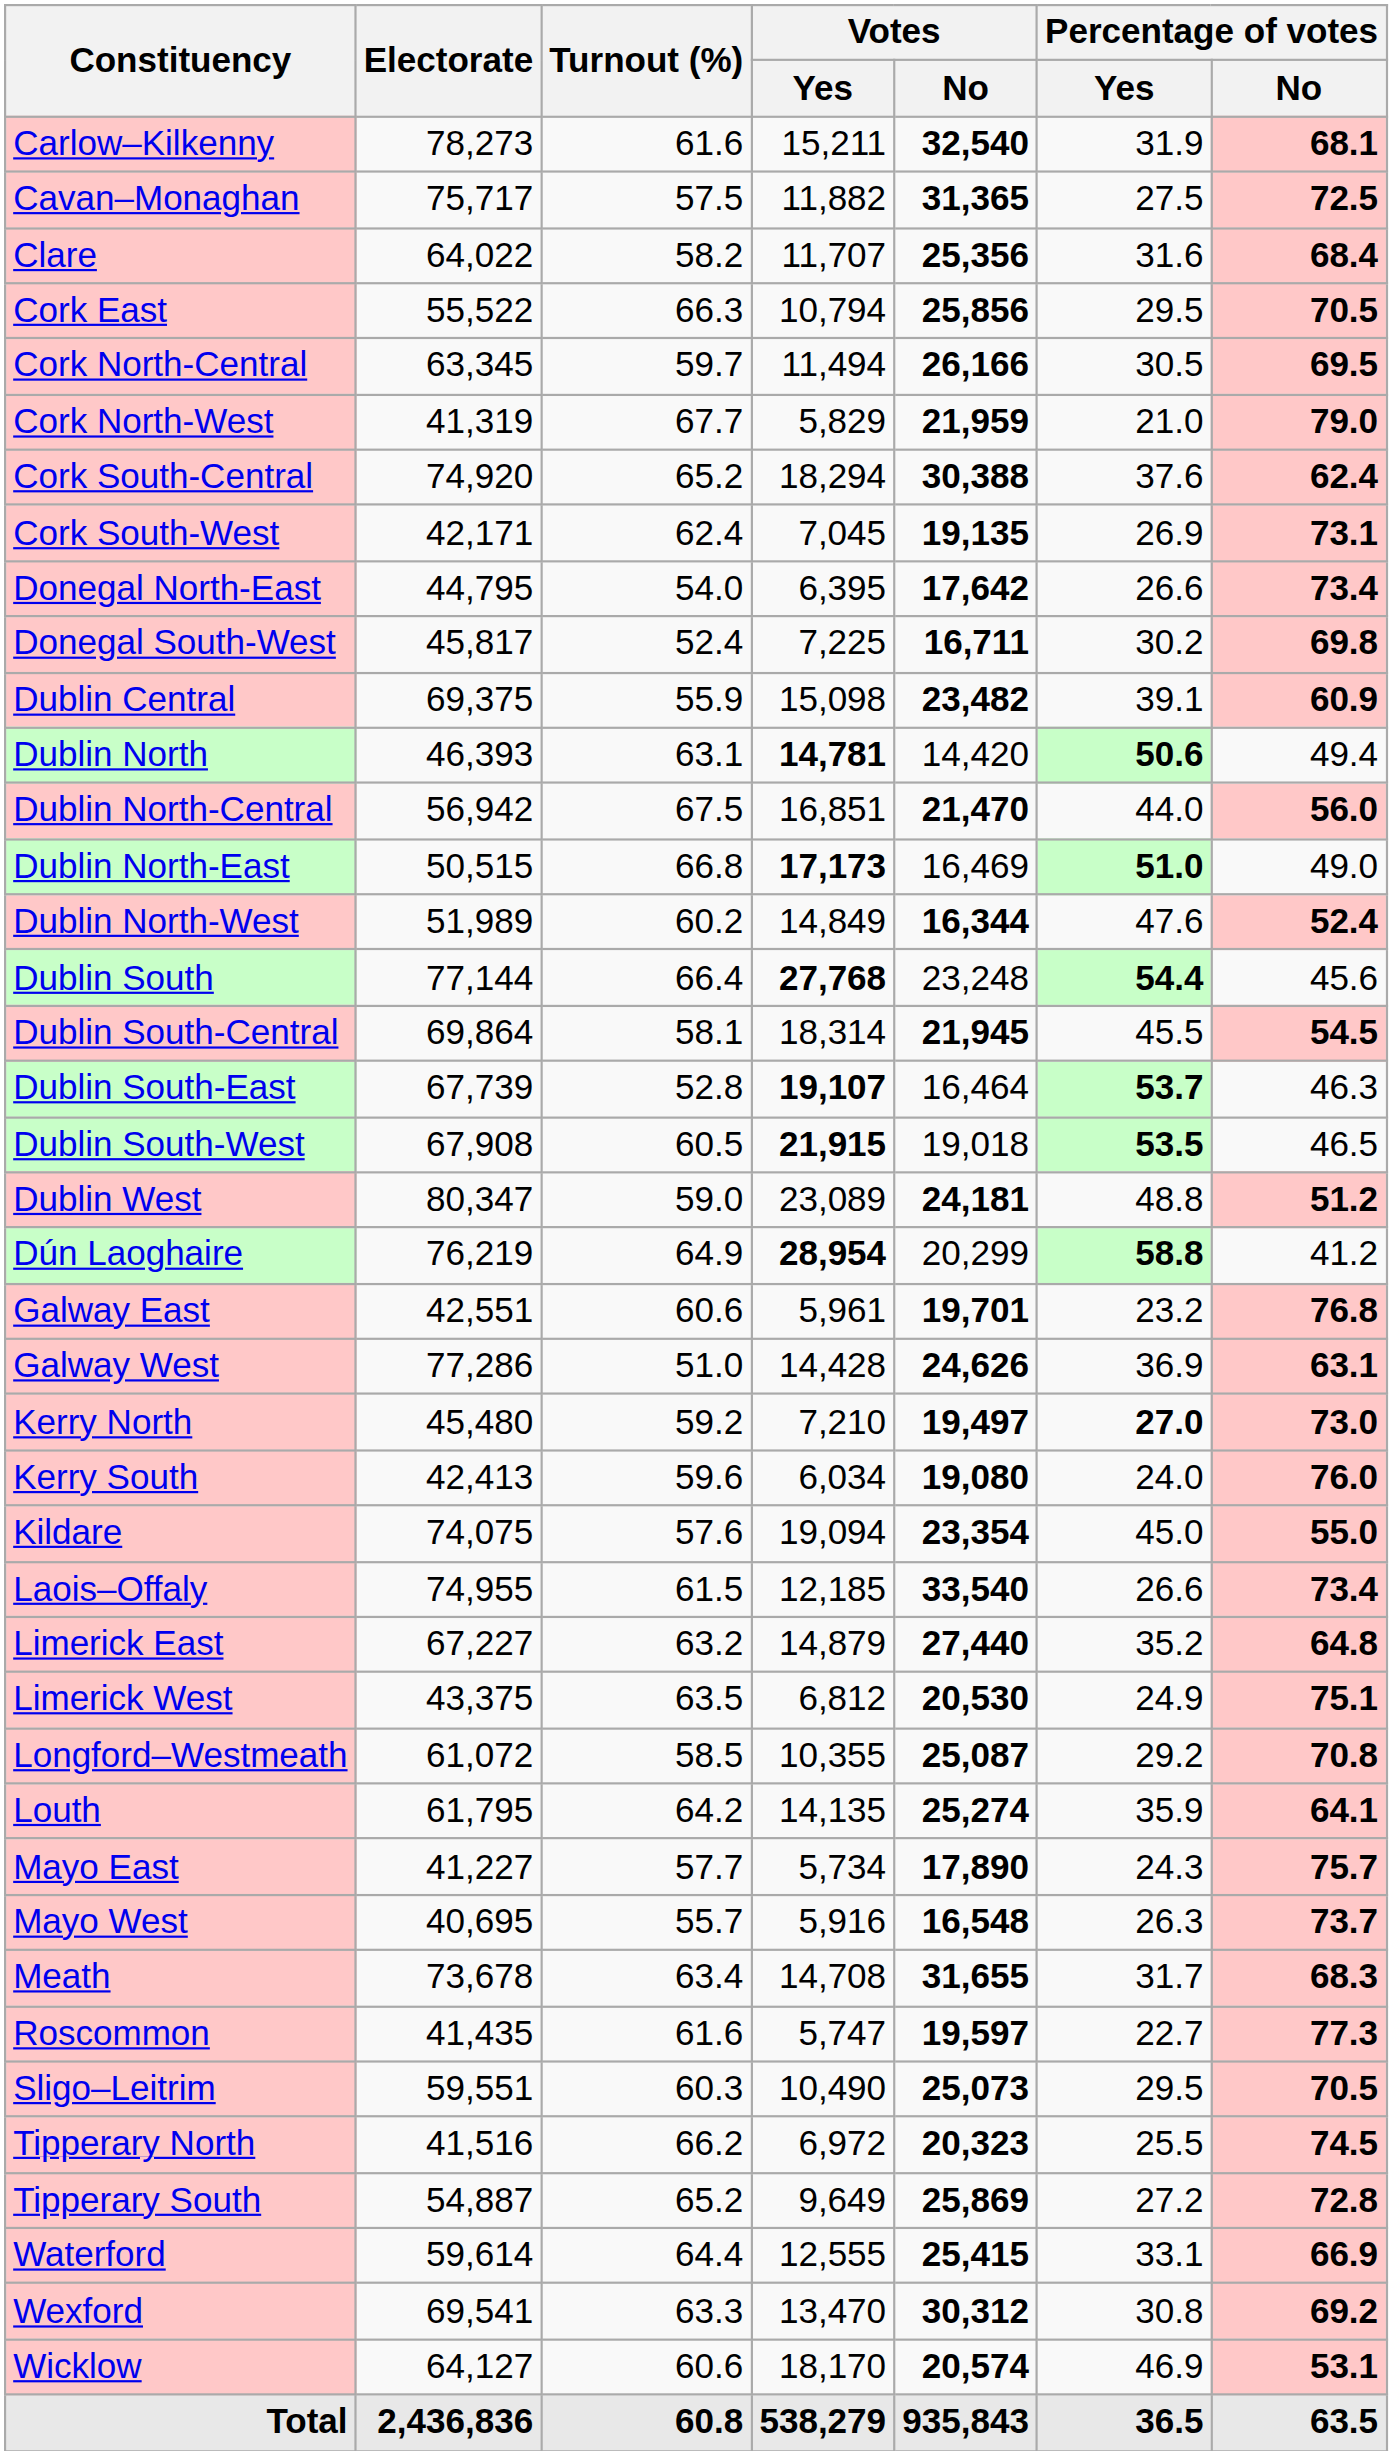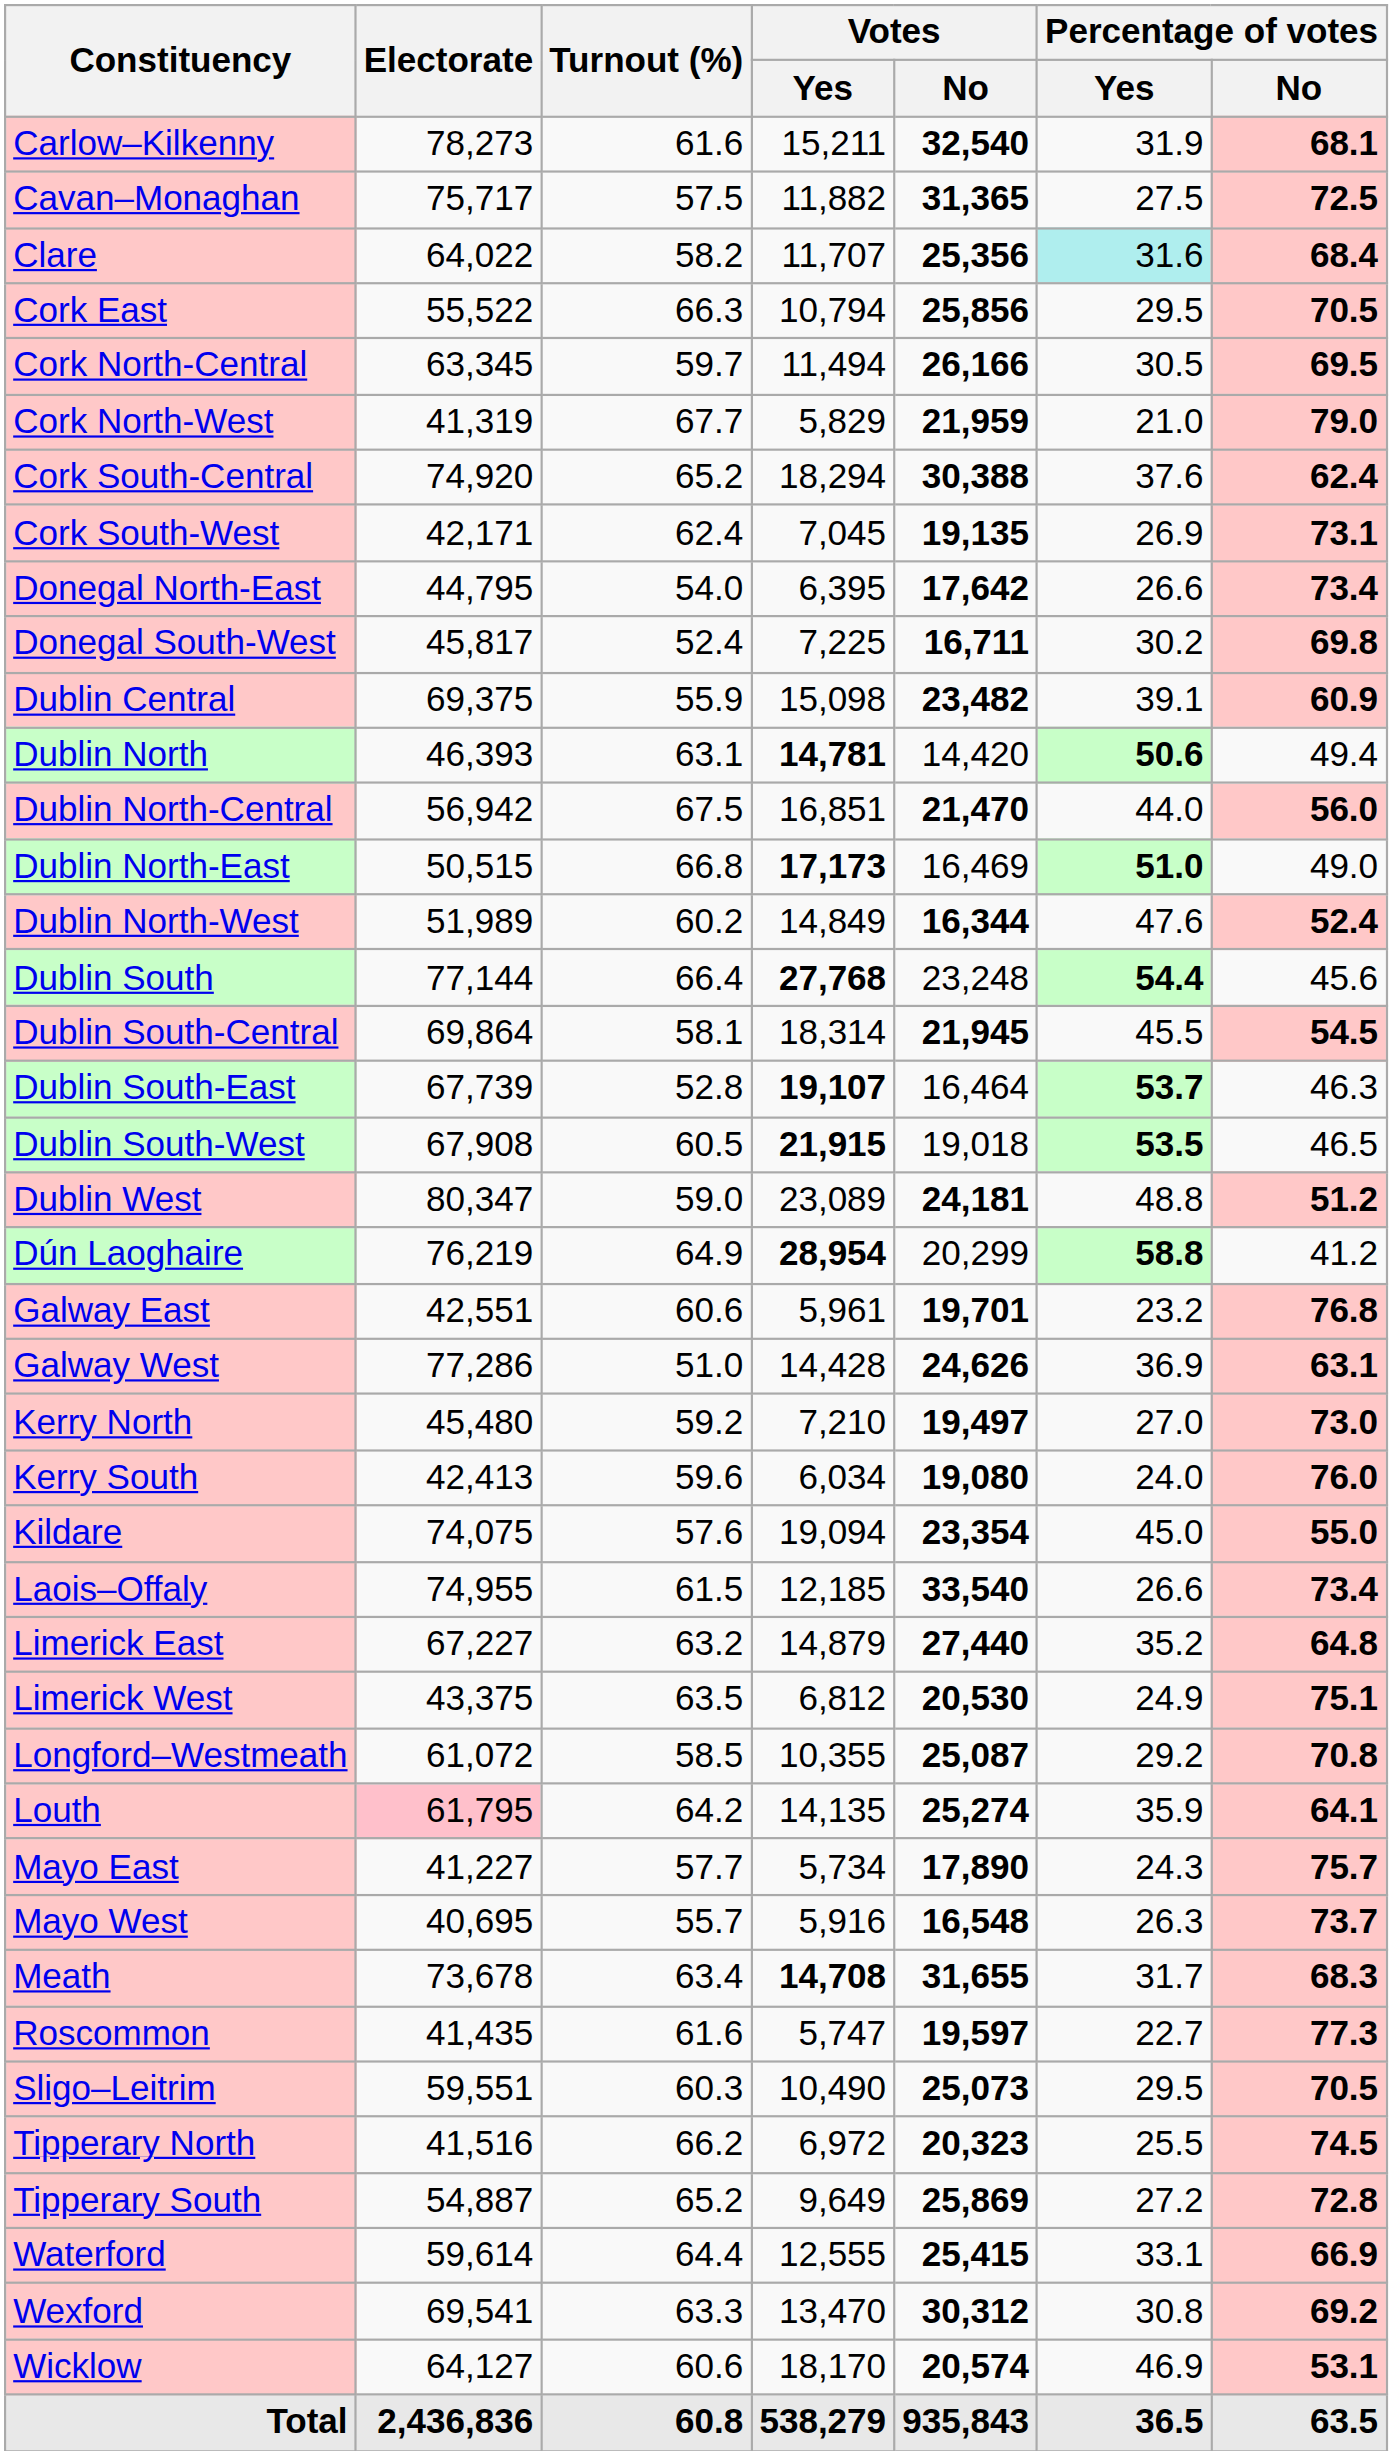(1169, 254) no background -> (1169, 254) paleturquoise background
(1169, 1421) bold -> (1169, 1421) normal
(480, 1810) no background -> (480, 1810) pink background
(833, 1977) normal -> (833, 1977) bold
